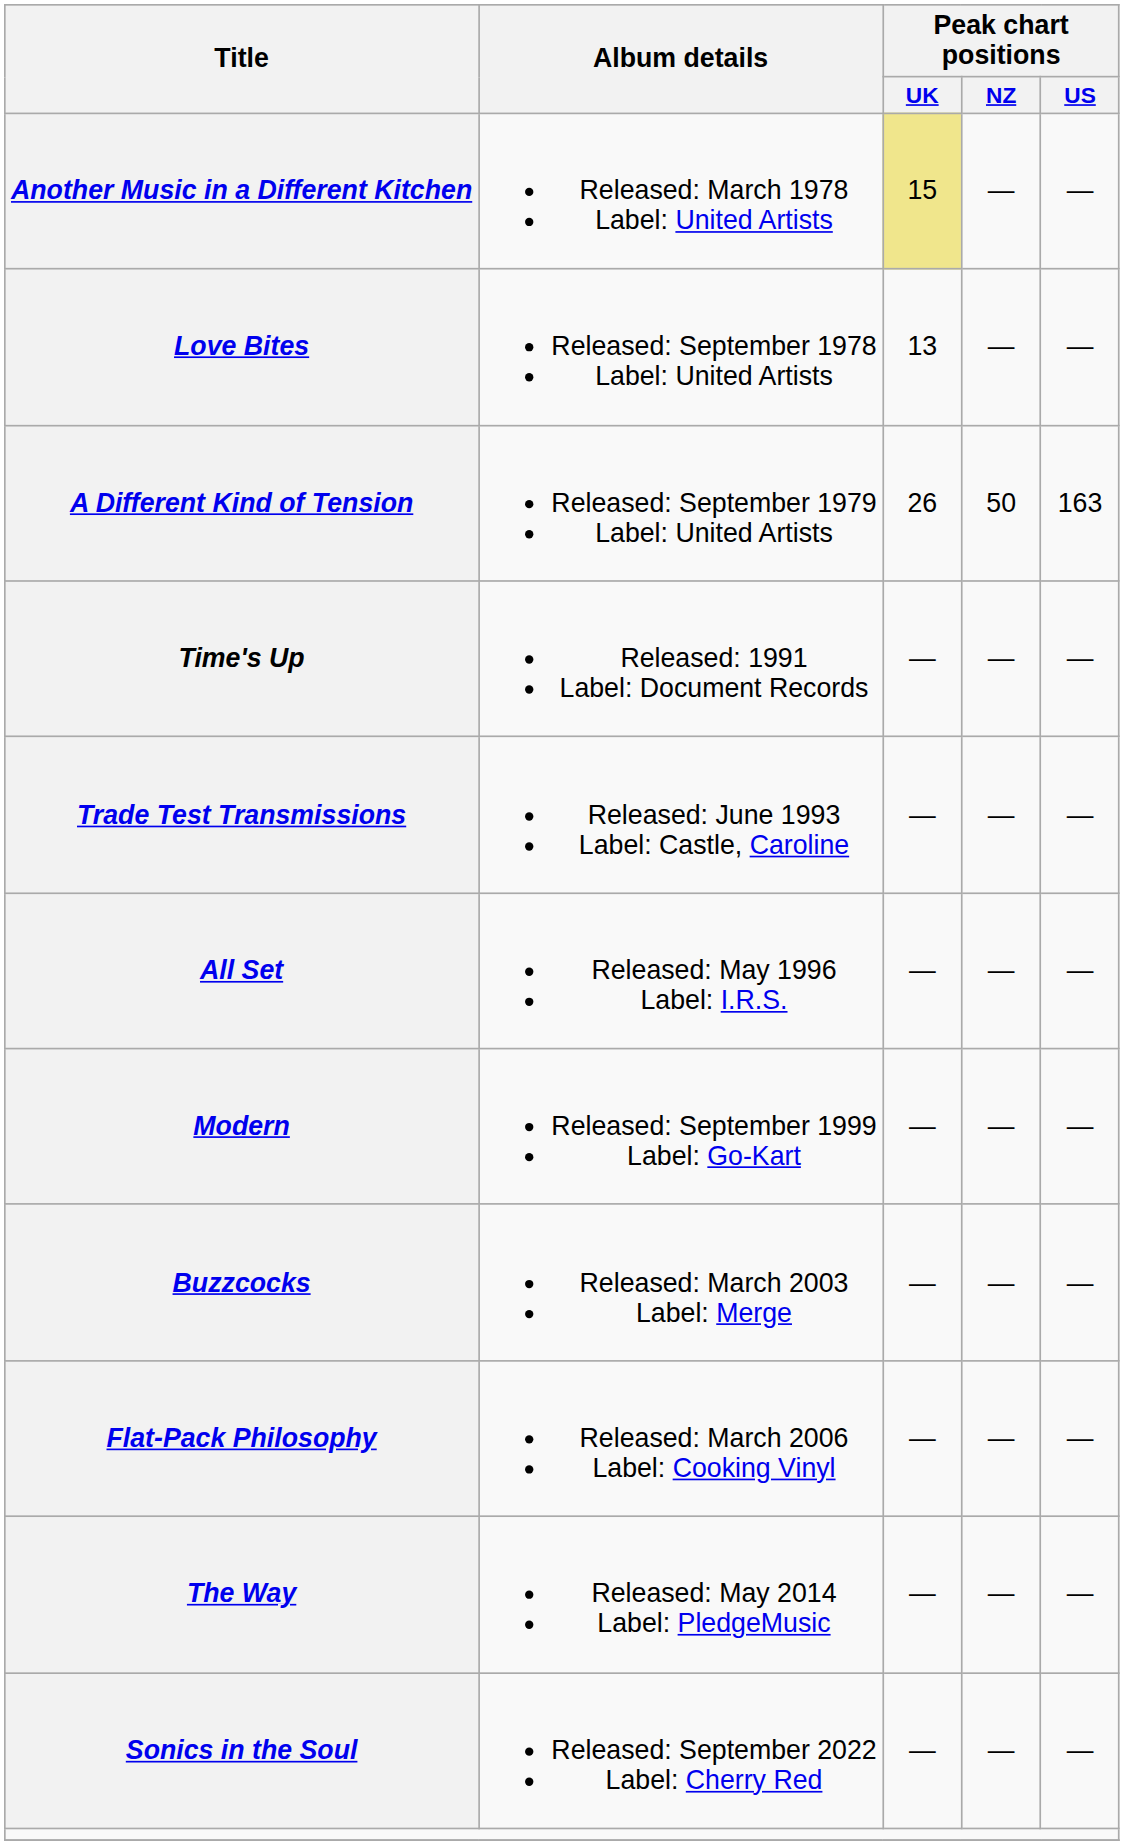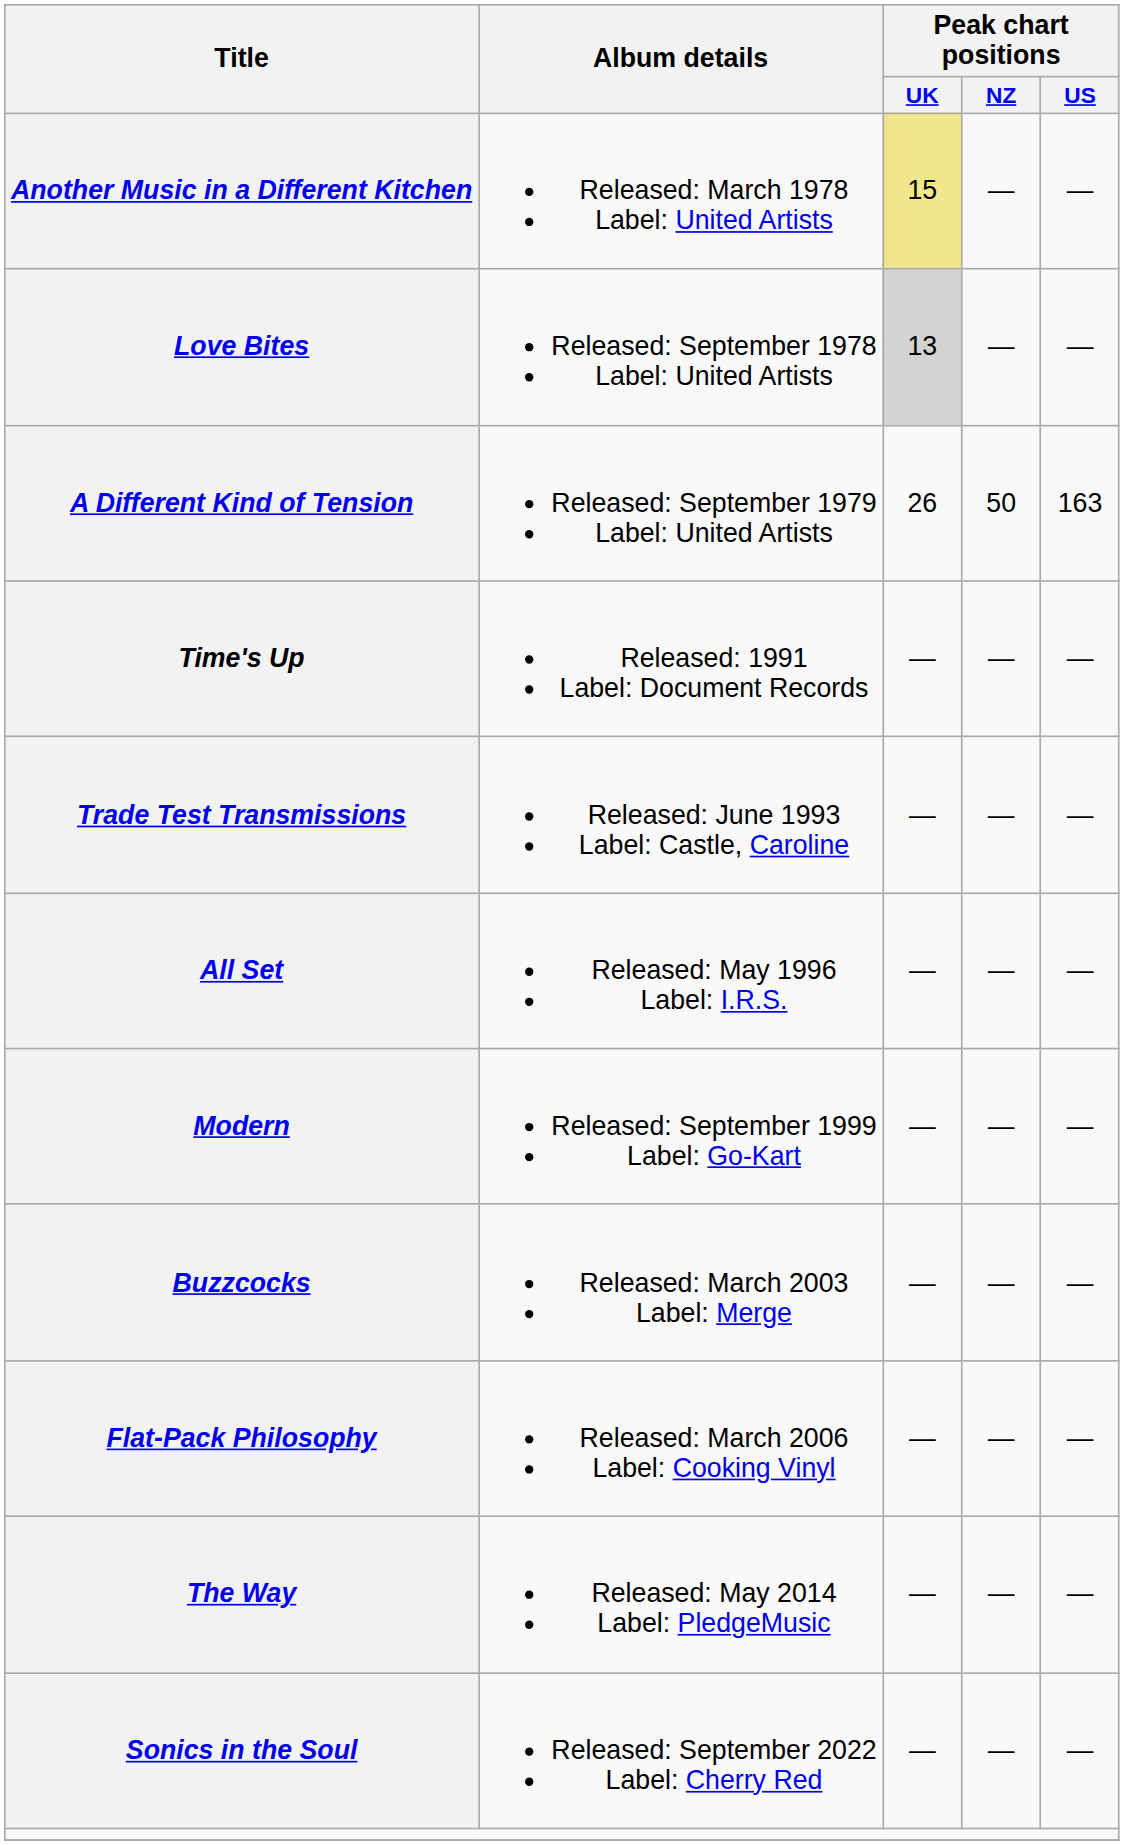(922, 346) no background -> (922, 346) lightgrey background
